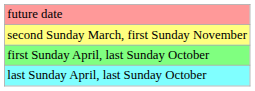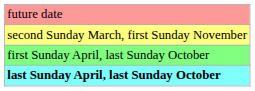(107, 75) normal -> (114, 75) bold
